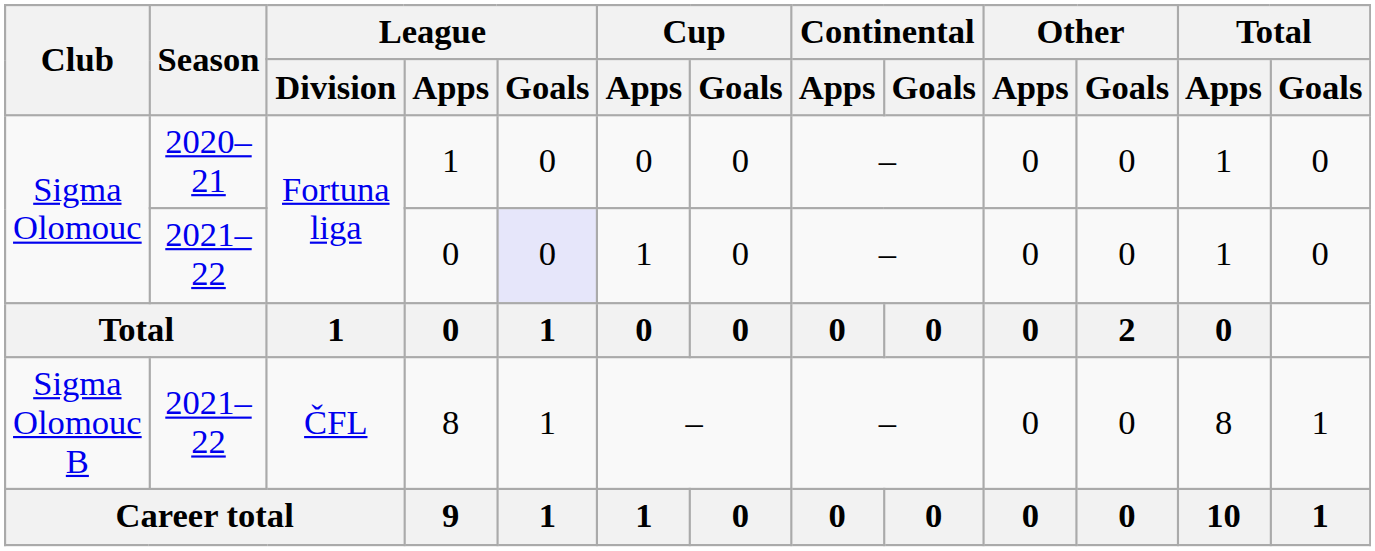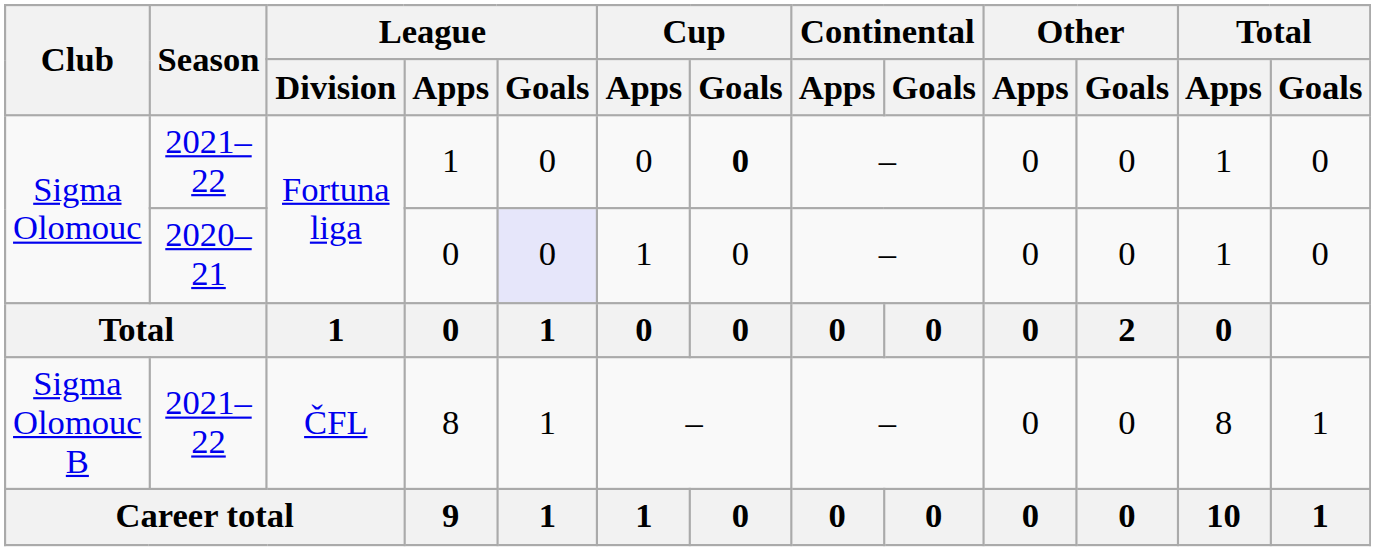(208, 160) 2020–21 -> (208, 160) 2021–22
(740, 160) normal -> (740, 160) bold
(208, 254) 2021–22 -> (208, 254) 2020–21
